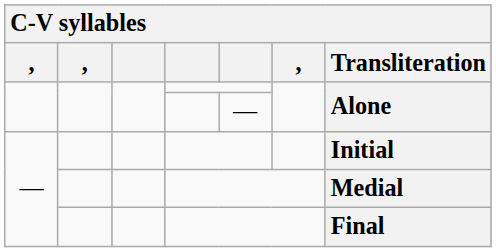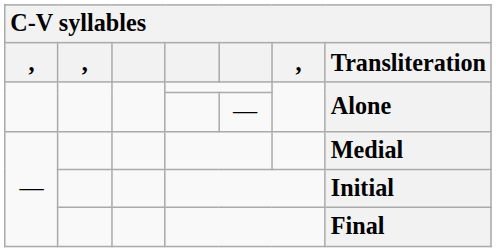(362, 149) Initial -> (367, 149) Medial
(367, 188) Medial -> (362, 188) Initial
